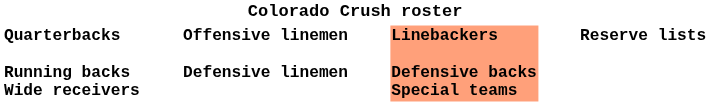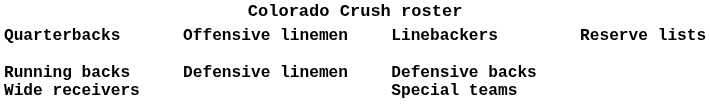(464, 63) lightsalmon background -> (464, 63) no background
